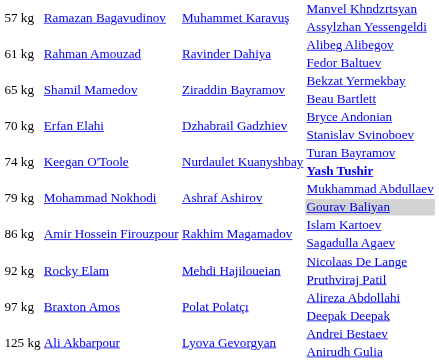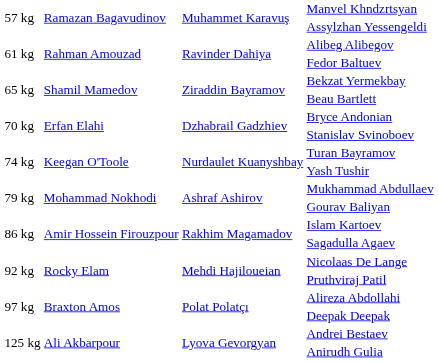(340, 171) bold -> (338, 171) normal
(348, 207) lightgrey background -> (348, 207) no background
